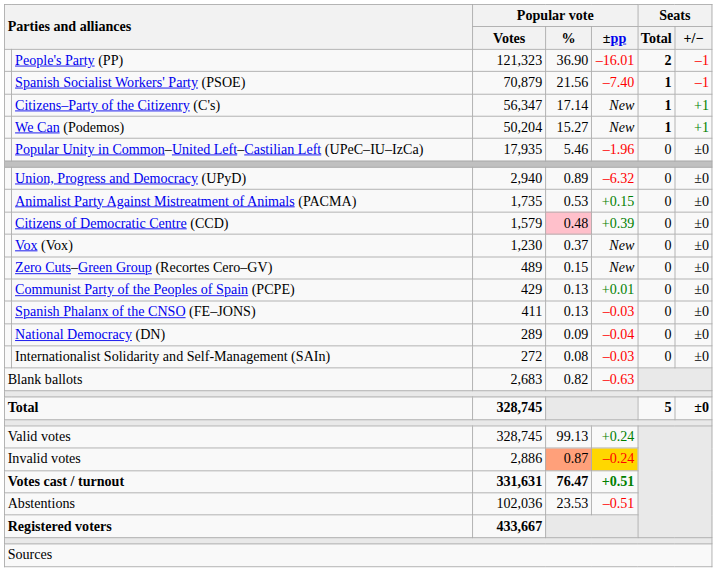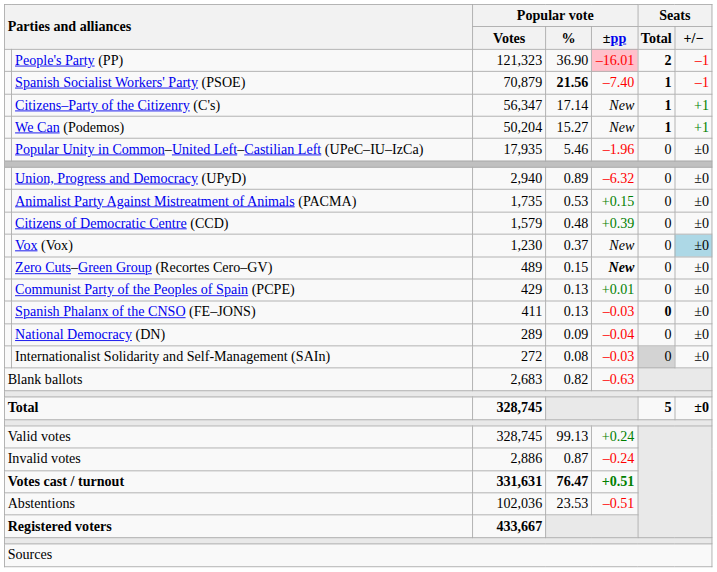(615, 60) no background -> (615, 60) pink background
(572, 82) normal -> (572, 82) bold
(576, 223) pink background -> (576, 223) no background
(702, 245) no background -> (702, 245) lightblue background
(622, 267) normal -> (621, 267) bold
(668, 312) normal -> (668, 312) bold
(668, 357) no background -> (668, 357) lightgrey background
(576, 459) lightsalmon background -> (576, 459) no background
(619, 459) gold background -> (619, 459) no background
